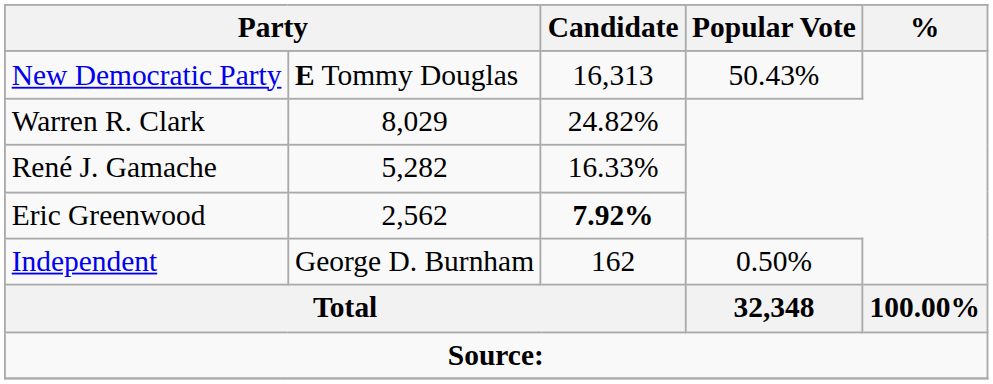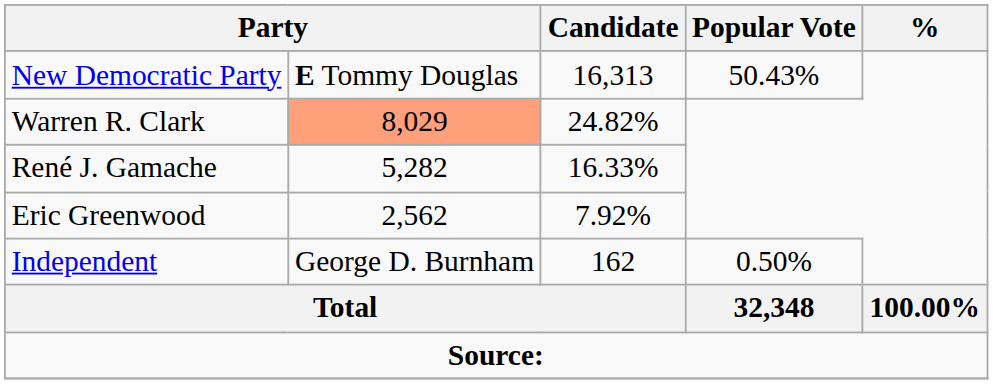(415, 121) no background -> (415, 121) lightsalmon background
(613, 214) bold -> (613, 214) normal
